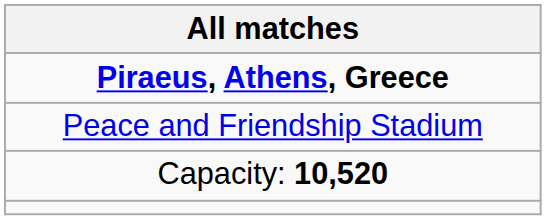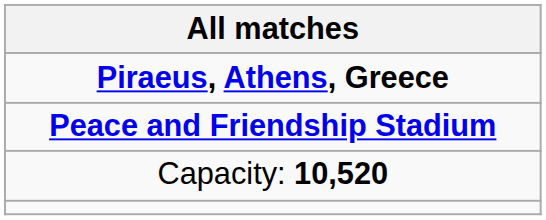(273, 126) normal -> (273, 126) bold
